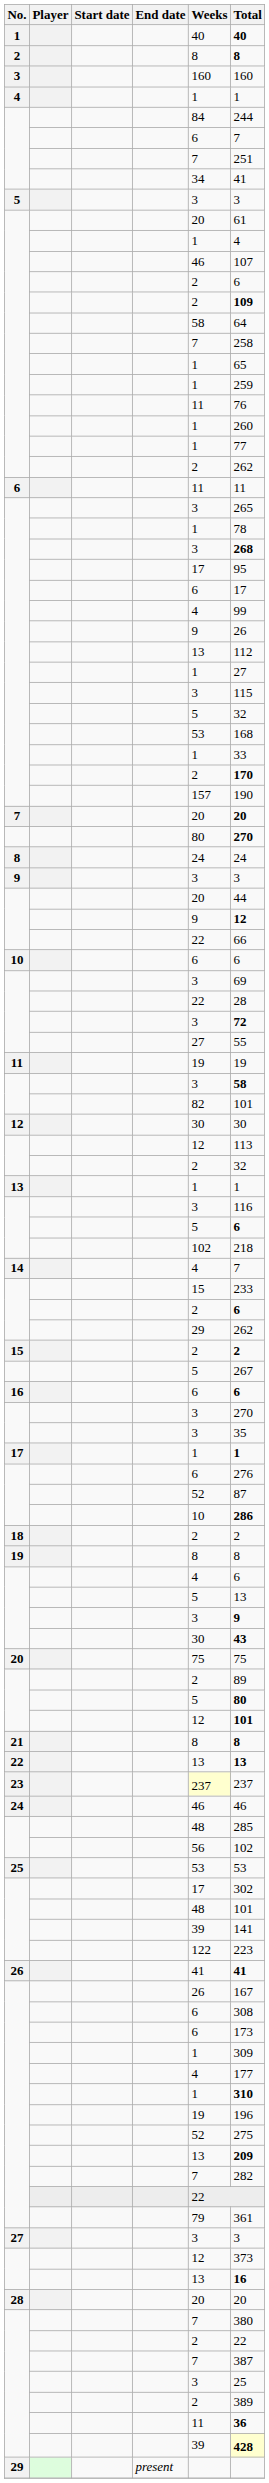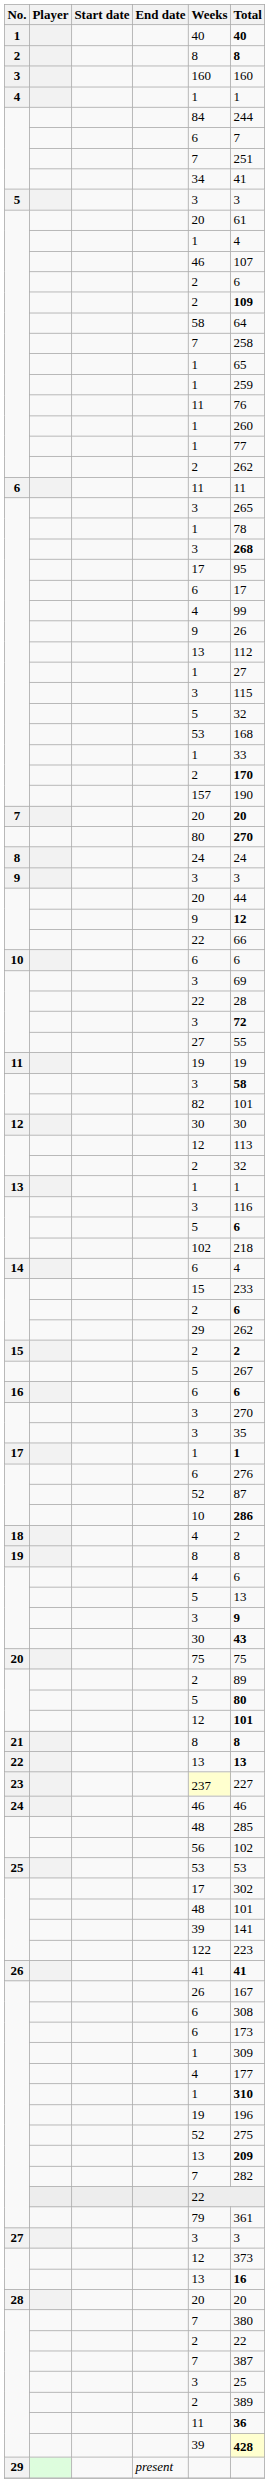(195, 1268) 4 -> (195, 1268) 6
(237, 1268) 7 -> (237, 1268) 4
(195, 1535) 2 -> (195, 1535) 4
(243, 1784) 237 -> (243, 1784) 227
